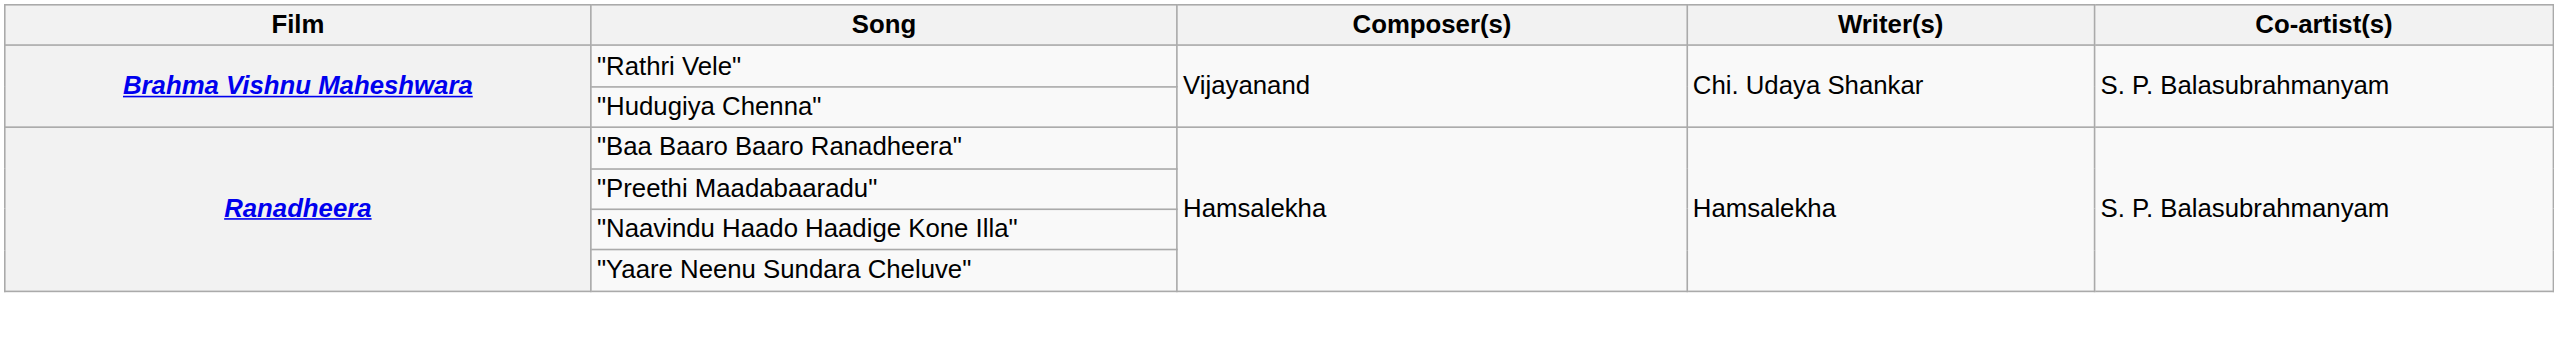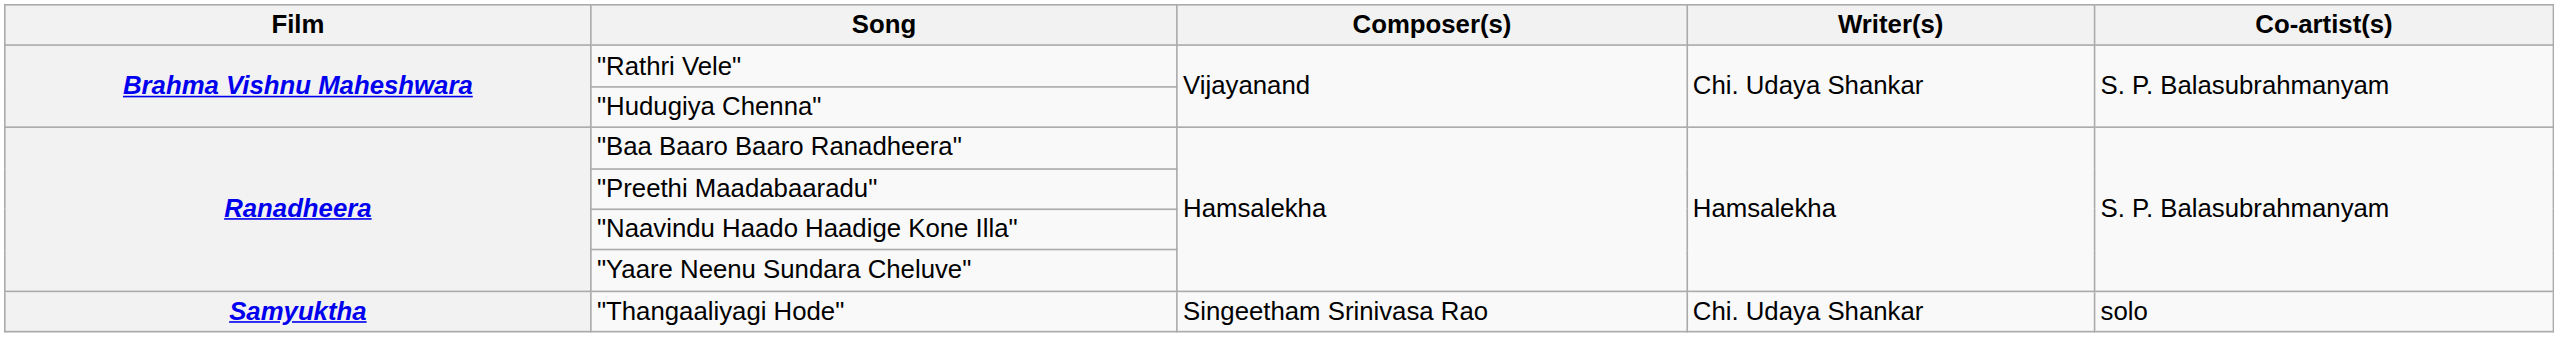+ row: (721, 310)
